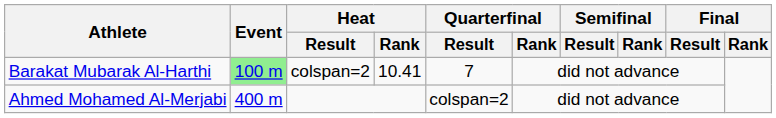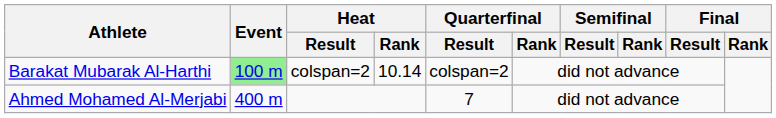(400, 72) 10.41 -> (400, 72) 10.14
(469, 72) 7 -> (469, 72) colspan=2
(469, 99) colspan=2 -> (469, 99) 7
